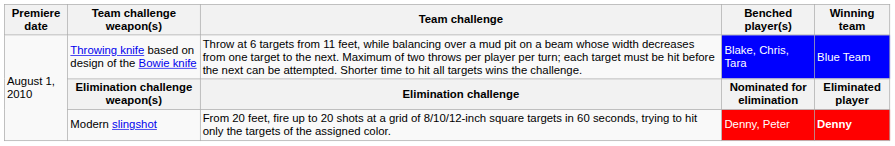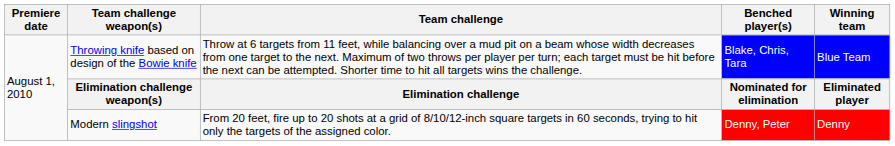(834, 125) bold -> (834, 125) normal
